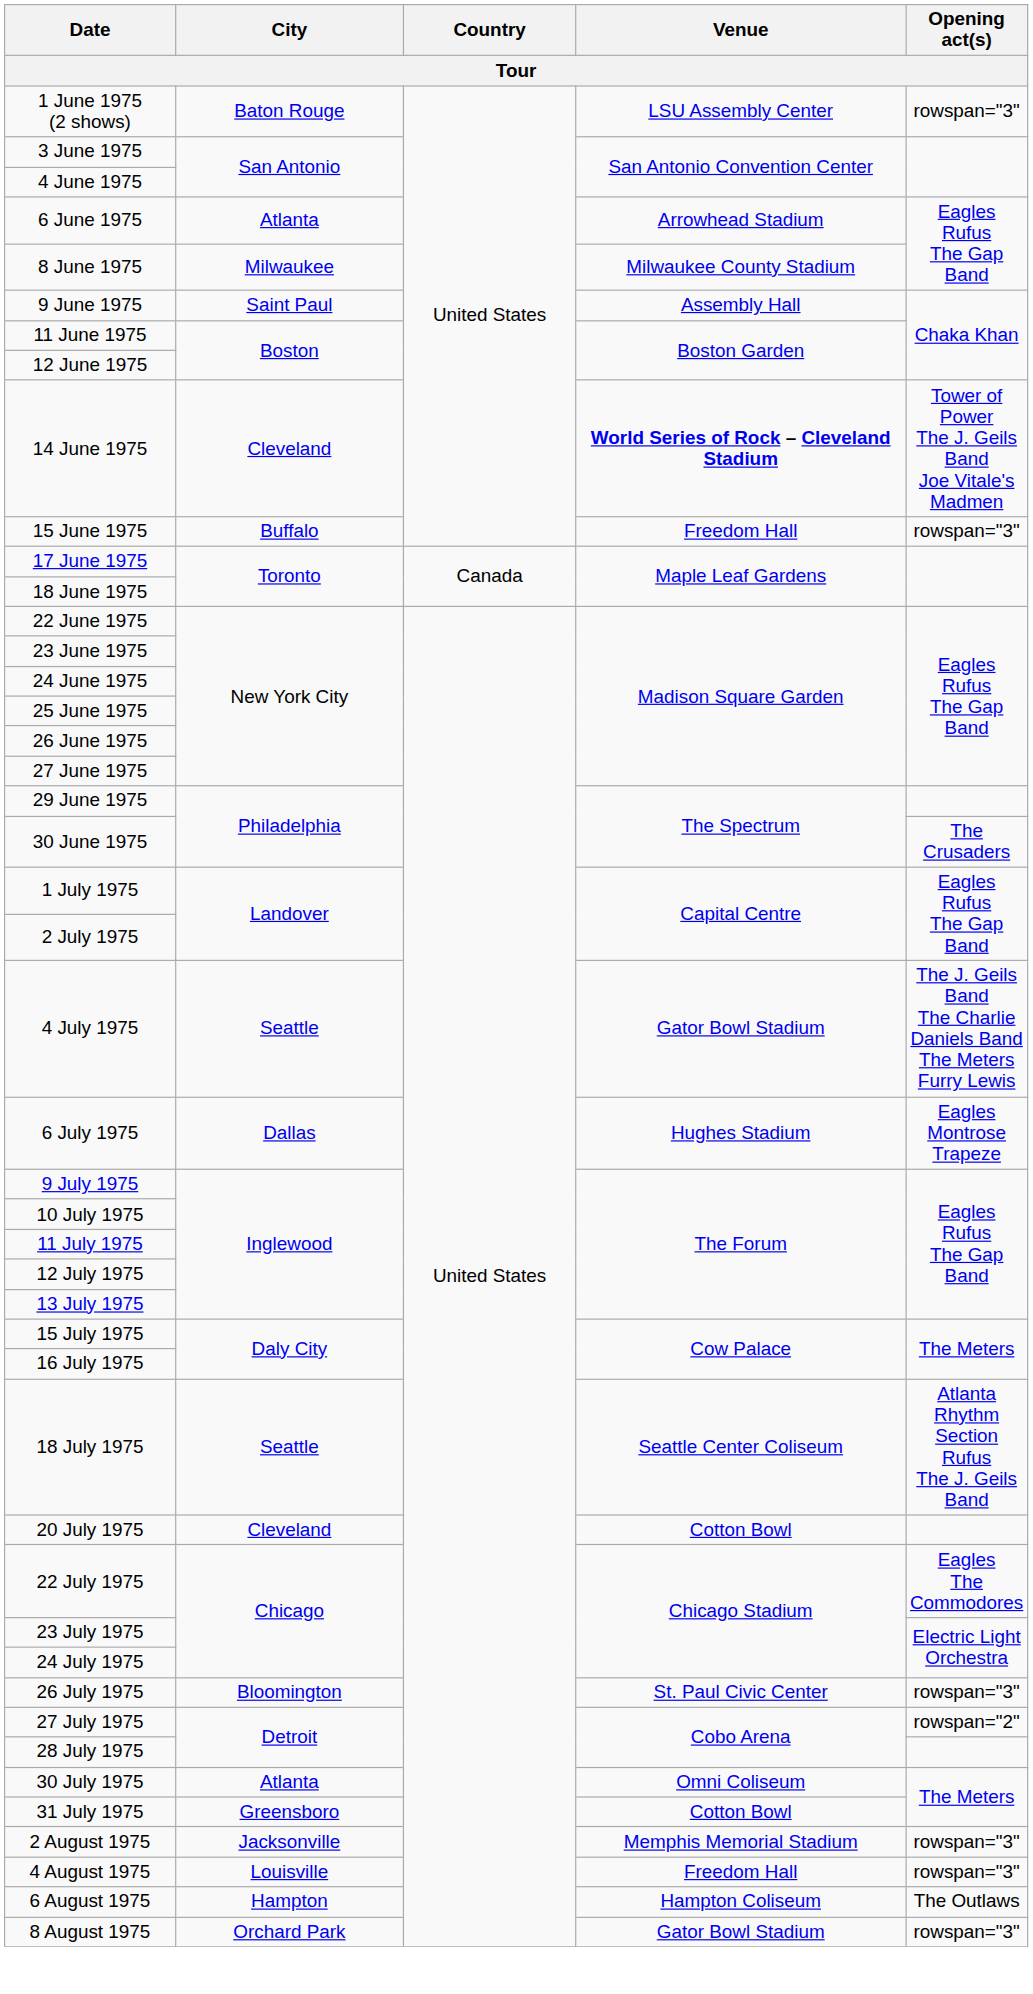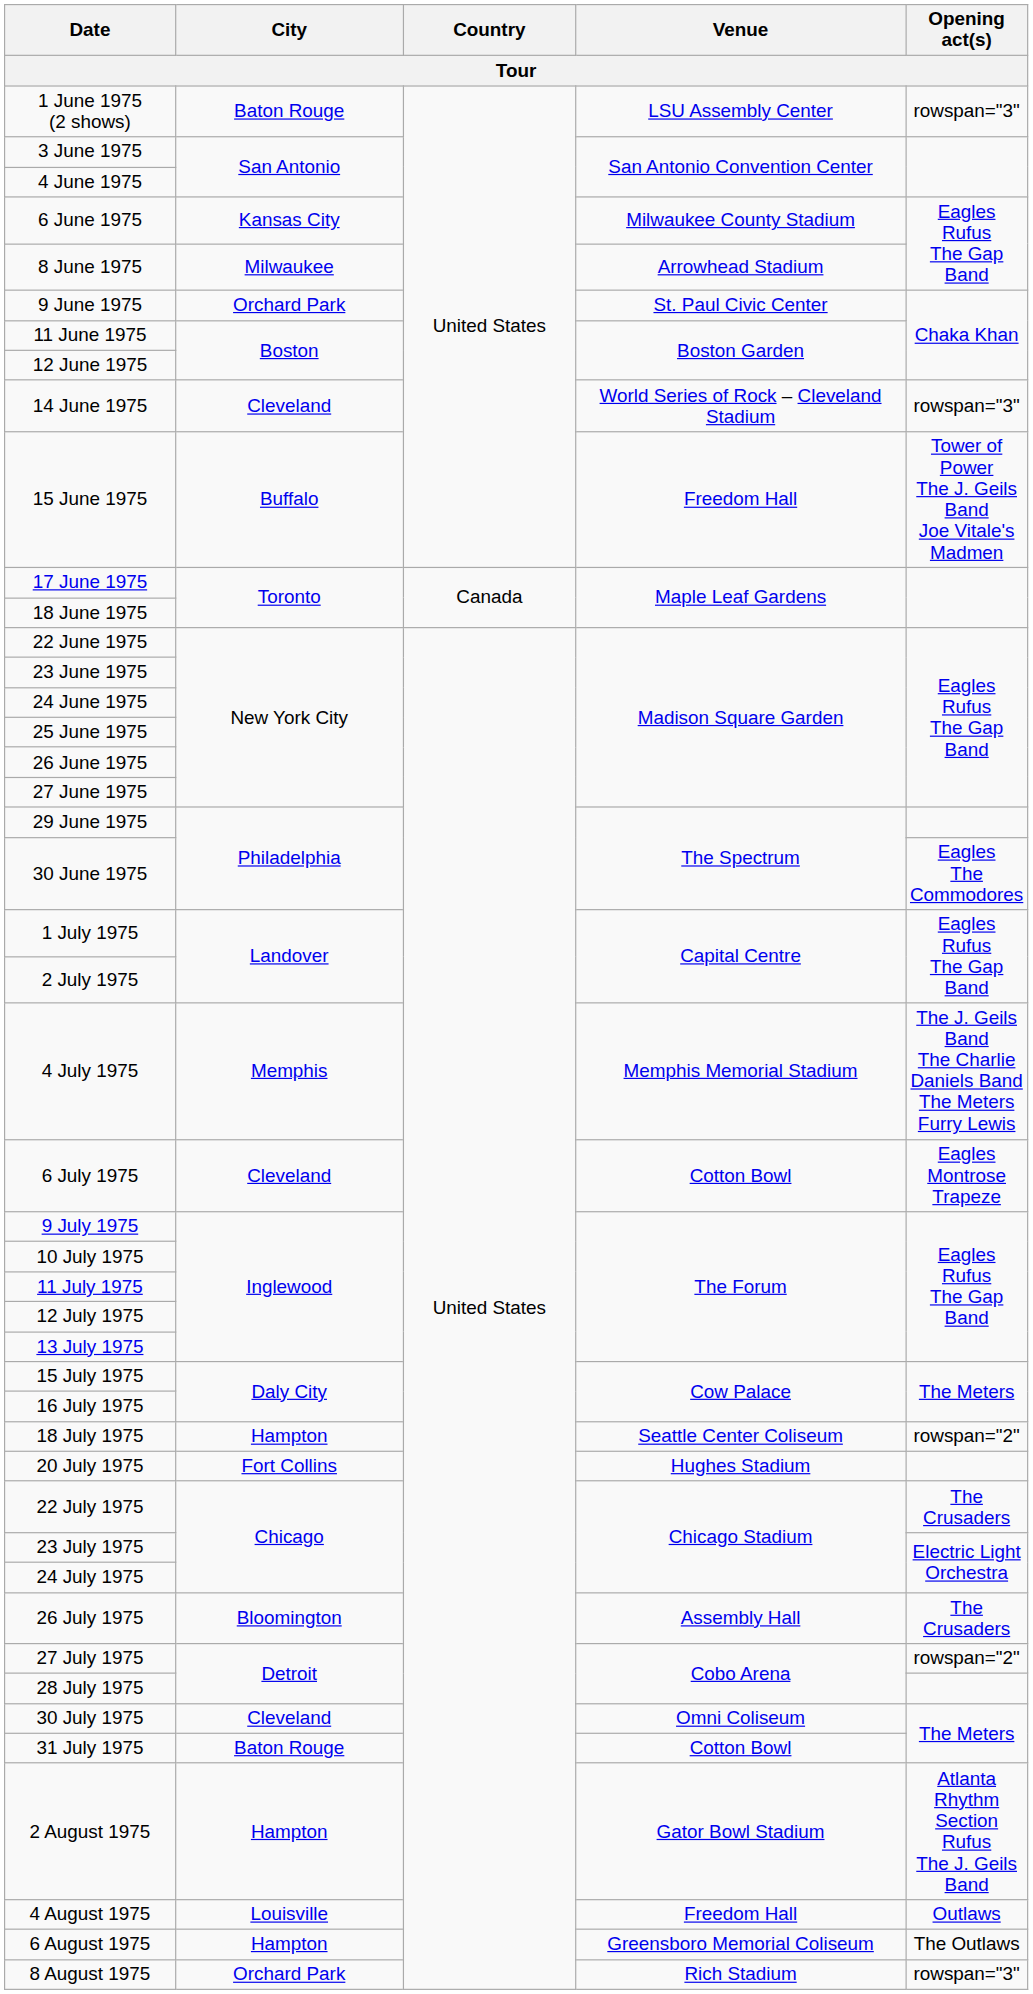(289, 220) Atlanta -> (289, 220) Kansas City
(741, 220) Arrowhead Stadium -> (741, 220) Milwaukee County Stadium
(741, 266) Milwaukee County Stadium -> (741, 266) Arrowhead Stadium
(289, 305) Saint Paul -> (289, 305) Orchard Park
(741, 305) Assembly Hall -> (741, 305) St. Paul Civic Center
(741, 448) bold -> (741, 405) normal
(967, 448) Tower of Power The J. Geils Band Joe Vitale's Madmen -> (967, 405) rowspan="3"
(967, 531) rowspan="3" -> (967, 499) Tower of Power The J. Geils Band Joe Vitale's Madmen
(967, 841) The Crusaders -> (967, 873) Eagles The Commodores
(289, 1028) Seattle -> (289, 1071) Memphis
(741, 1028) Gator Bowl Stadium -> (741, 1071) Memphis Memorial Stadium
(289, 1132) Dallas -> (289, 1175) Cleveland
(741, 1132) Hughes Stadium -> (741, 1175) Cotton Bowl
(289, 1446) Seattle -> (289, 1436) Hampton
(967, 1446) Atlanta Rhythm Section Rufus The J. Geils Band -> (967, 1436) rowspan="2"
(289, 1529) Cleveland -> (289, 1466) Fort Collins
(741, 1529) Cotton Bowl -> (741, 1466) Hughes Stadium
(967, 1581) Eagles The Commodores -> (967, 1506) The Crusaders
(741, 1692) St. Paul Civic Center -> (741, 1617) Assembly Hall
(967, 1692) rowspan="3" -> (967, 1617) The Crusaders
(289, 1781) Atlanta -> (289, 1718) Cleveland
(289, 1811) Greensboro -> (289, 1748) Baton Rouge
(289, 1841) Jacksonville -> (289, 1831) Hampton
(741, 1841) Memphis Memorial Stadium -> (741, 1831) Gator Bowl Stadium
(967, 1841) rowspan="3" -> (967, 1831) Atlanta Rhythm Section Rufus The J. Geils Band
(967, 1871) rowspan="3" -> (967, 1914) Outlaws
(741, 1901) Hampton Coliseum -> (741, 1944) Greensboro Memorial Coliseum
(741, 1931) Gator Bowl Stadium -> (741, 1974) Rich Stadium
